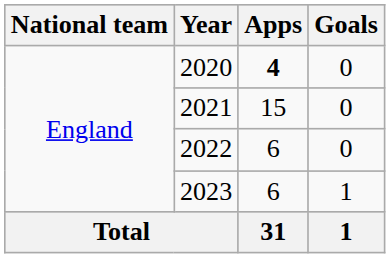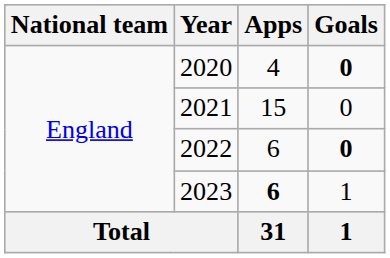(273, 66) bold -> (273, 66) normal
(346, 66) normal -> (346, 66) bold
(346, 149) normal -> (346, 149) bold
(273, 190) normal -> (273, 190) bold
